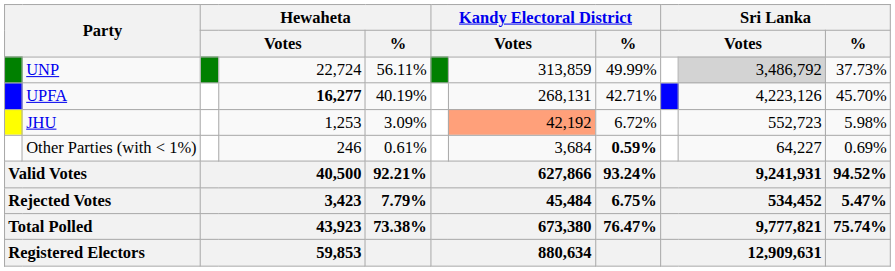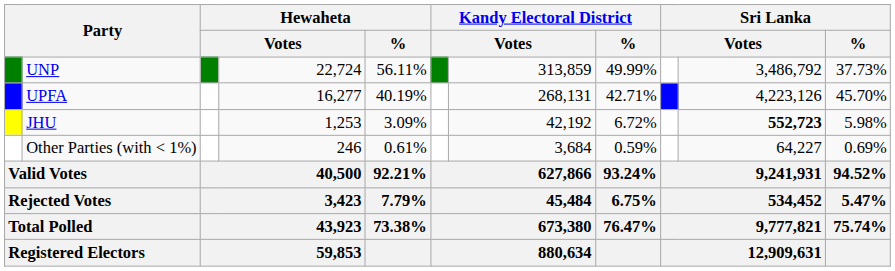(789, 69) lightgrey background -> (789, 69) no background
(339, 95) bold -> (339, 95) normal
(569, 122) lightsalmon background -> (569, 122) no background
(795, 122) normal -> (795, 122) bold
(634, 148) bold -> (635, 148) normal
